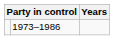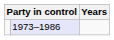(36, 27) no background -> (36, 27) lavender background
